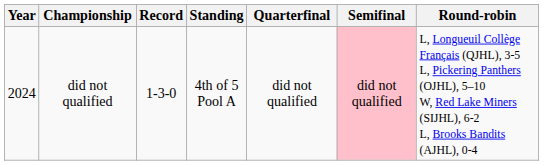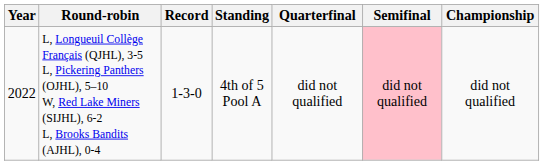columns swapped: (477, 15) <-> (88, 15)
(22, 93) 2024 -> (22, 93) 2022
